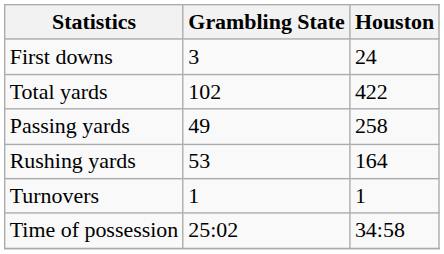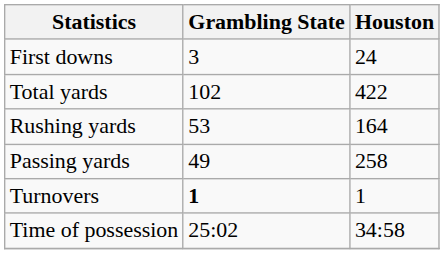rows swapped: (73, 160) <-> (70, 126)
(194, 195) normal -> (194, 195) bold
